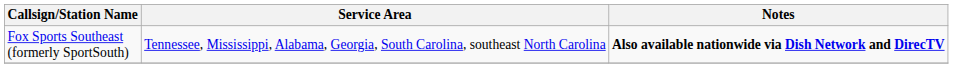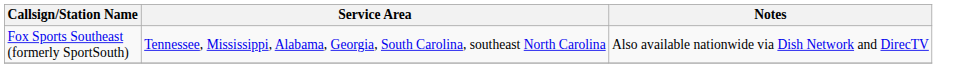(778, 44) bold -> (770, 44) normal
